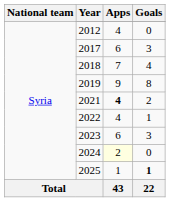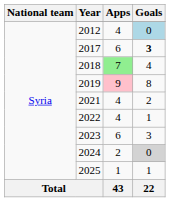(149, 30) no background -> (149, 30) lightblue background
(149, 48) normal -> (149, 48) bold
(118, 65) no background -> (118, 65) lightgreen background
(118, 83) no background -> (118, 83) pink background
(118, 100) bold -> (118, 100) normal
(118, 153) lightyellow background -> (118, 153) no background
(149, 153) no background -> (149, 153) lightgrey background
(149, 170) bold -> (149, 170) normal
